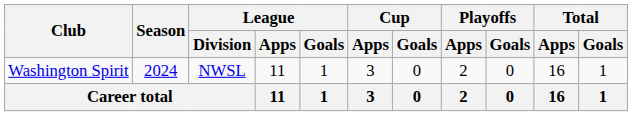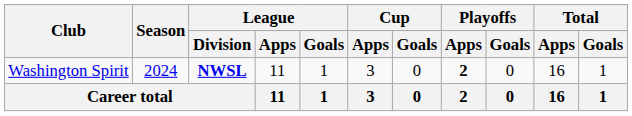(222, 70) normal -> (222, 70) bold
(463, 70) normal -> (463, 70) bold
